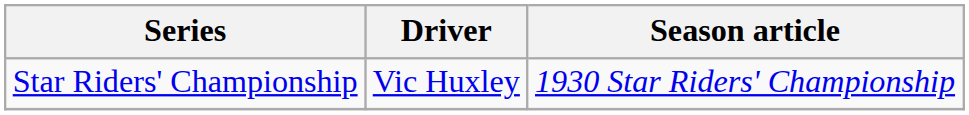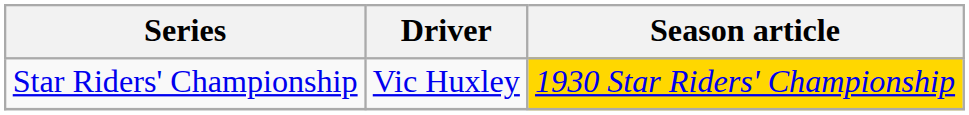(745, 82) no background -> (745, 82) gold background
